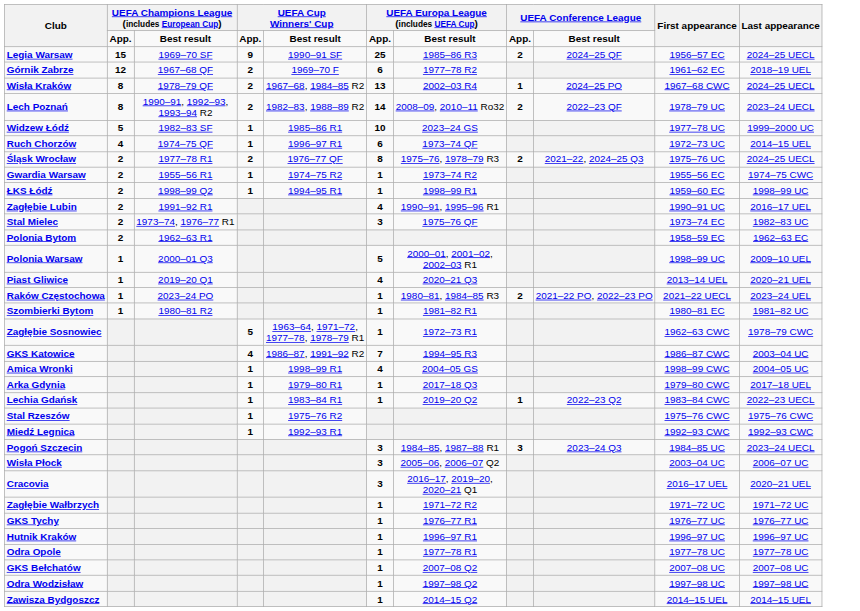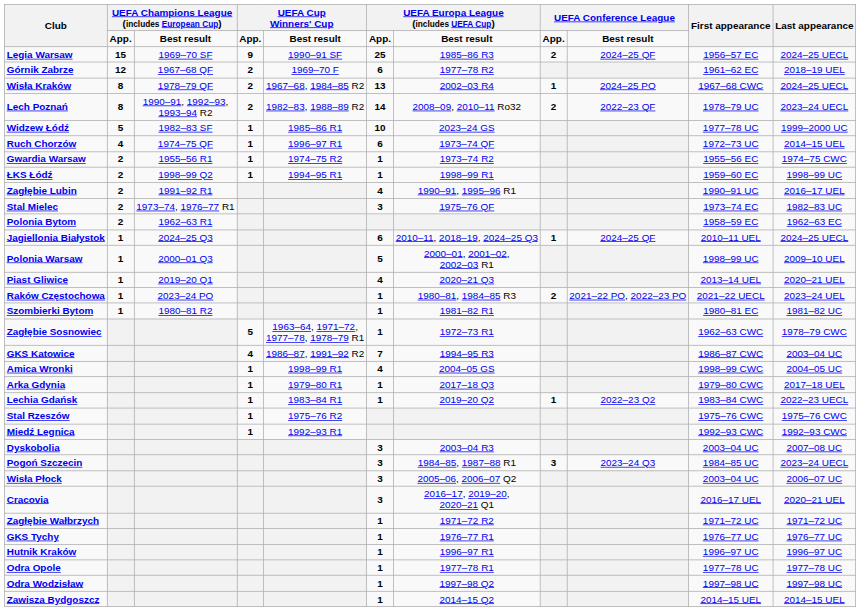- row: (41, 159)
+ row: (56, 237)
+ row: (33, 447)
- row: (44, 567)
